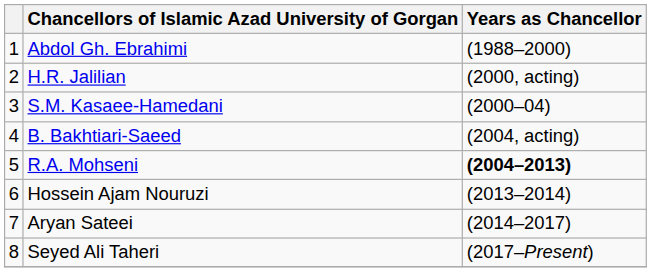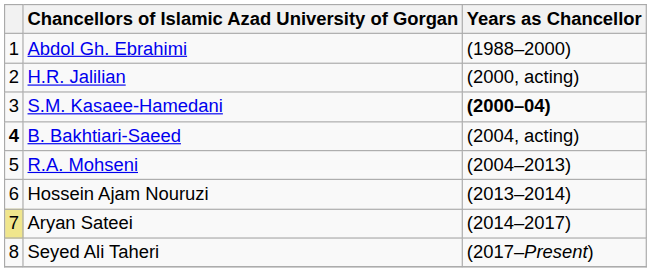(509, 106) normal -> (509, 106) bold
(14, 135) normal -> (14, 135) bold
(519, 164) bold -> (519, 164) normal
(14, 223) no background -> (14, 223) khaki background
